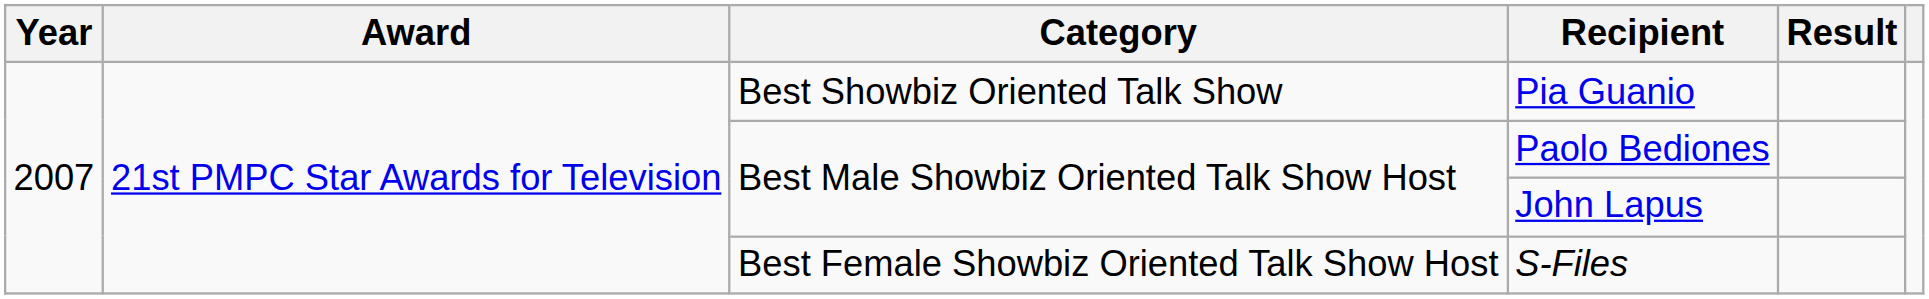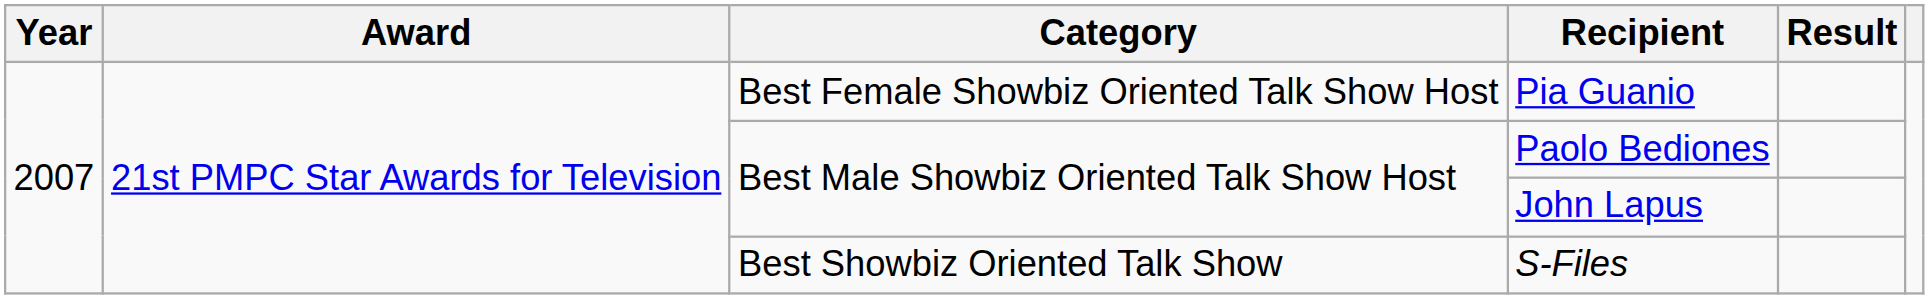(1010, 90) Best Showbiz Oriented Talk Show -> (1118, 90) Best Female Showbiz Oriented Talk Show Host
(1118, 263) Best Female Showbiz Oriented Talk Show Host -> (1010, 263) Best Showbiz Oriented Talk Show
